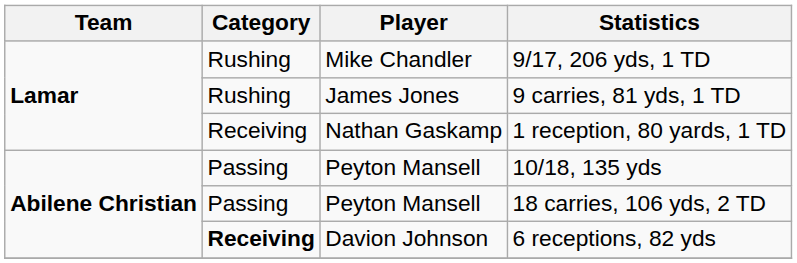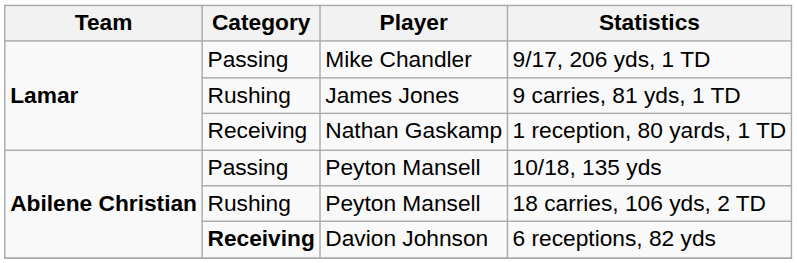(249, 59) Rushing -> (248, 59) Passing
(248, 203) Passing -> (249, 203) Rushing
